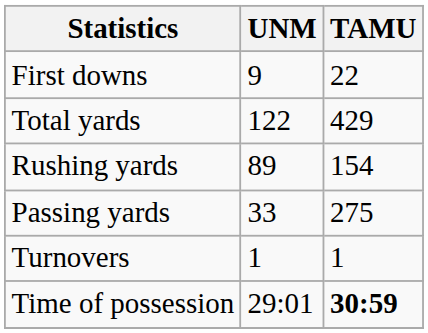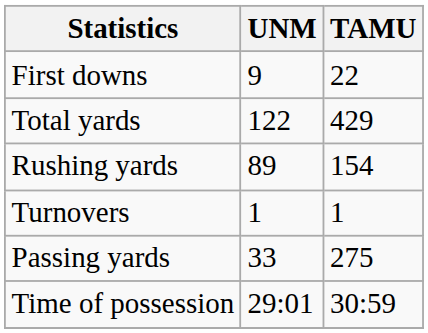rows swapped: (91, 212) <-> (71, 258)
(364, 303) bold -> (363, 303) normal
